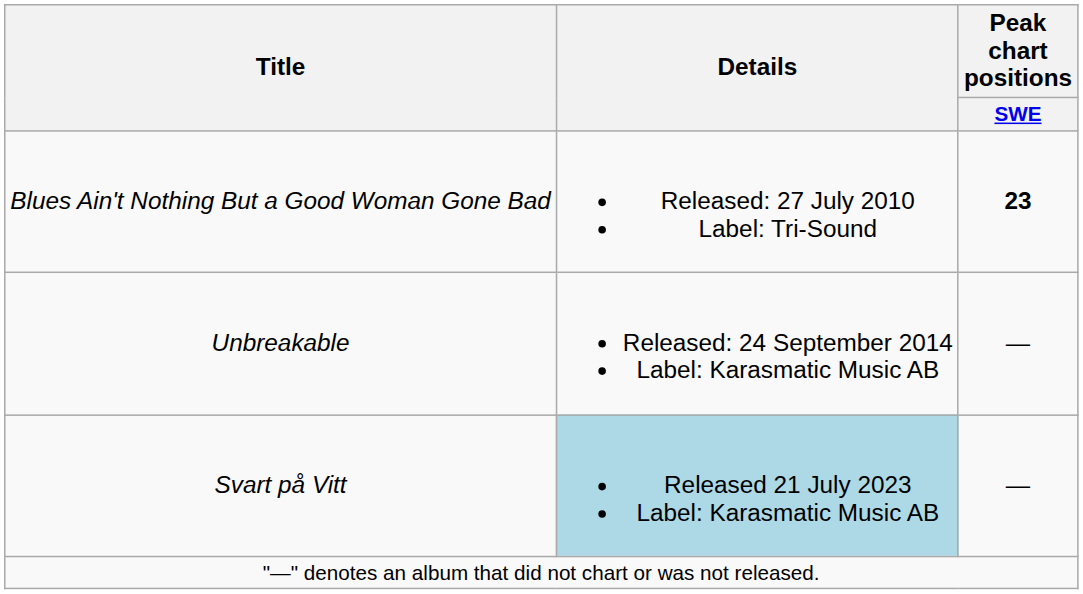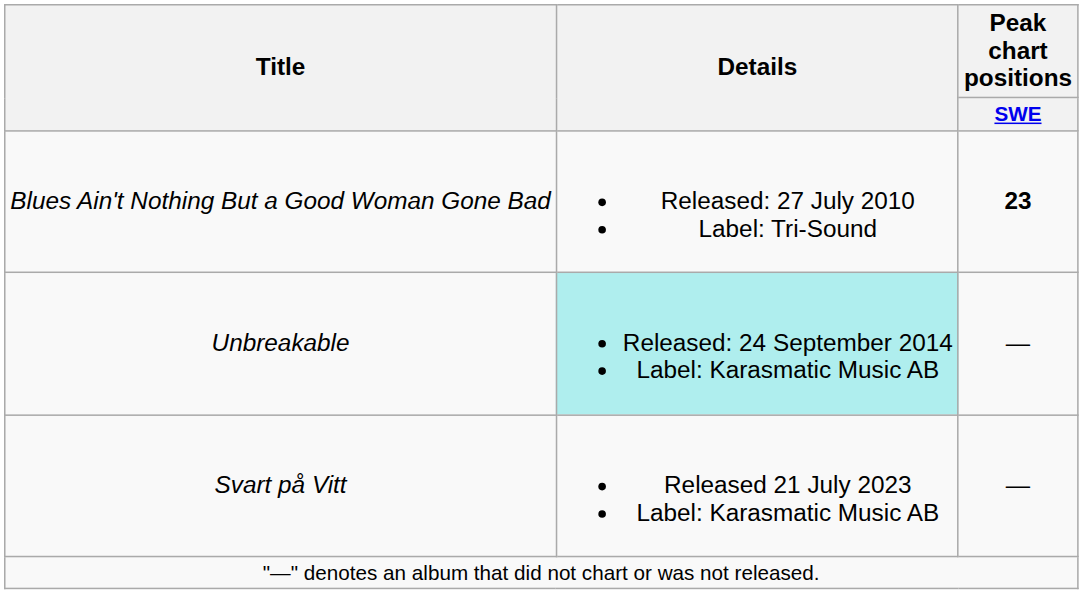(757, 357) no background -> (757, 357) paleturquoise background
(757, 499) lightblue background -> (757, 499) no background
